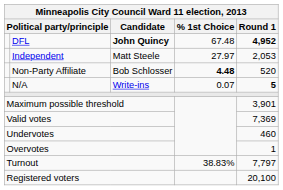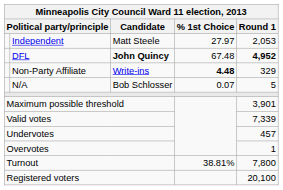rows swapped: (21, 41) <-> (38, 56)
(143, 71) Bob Schlosser -> (131, 71) Write-ins
(268, 71) 520 -> (268, 71) 329
(131, 85) Write-ins -> (143, 85) Bob Schlosser
(273, 85) bold -> (273, 85) normal
(264, 119) 7,369 -> (264, 119) 7,339
(268, 134) 460 -> (268, 134) 457
(219, 163) 38.83% -> (219, 163) 38.81%
(264, 163) 7,797 -> (264, 163) 7,800
